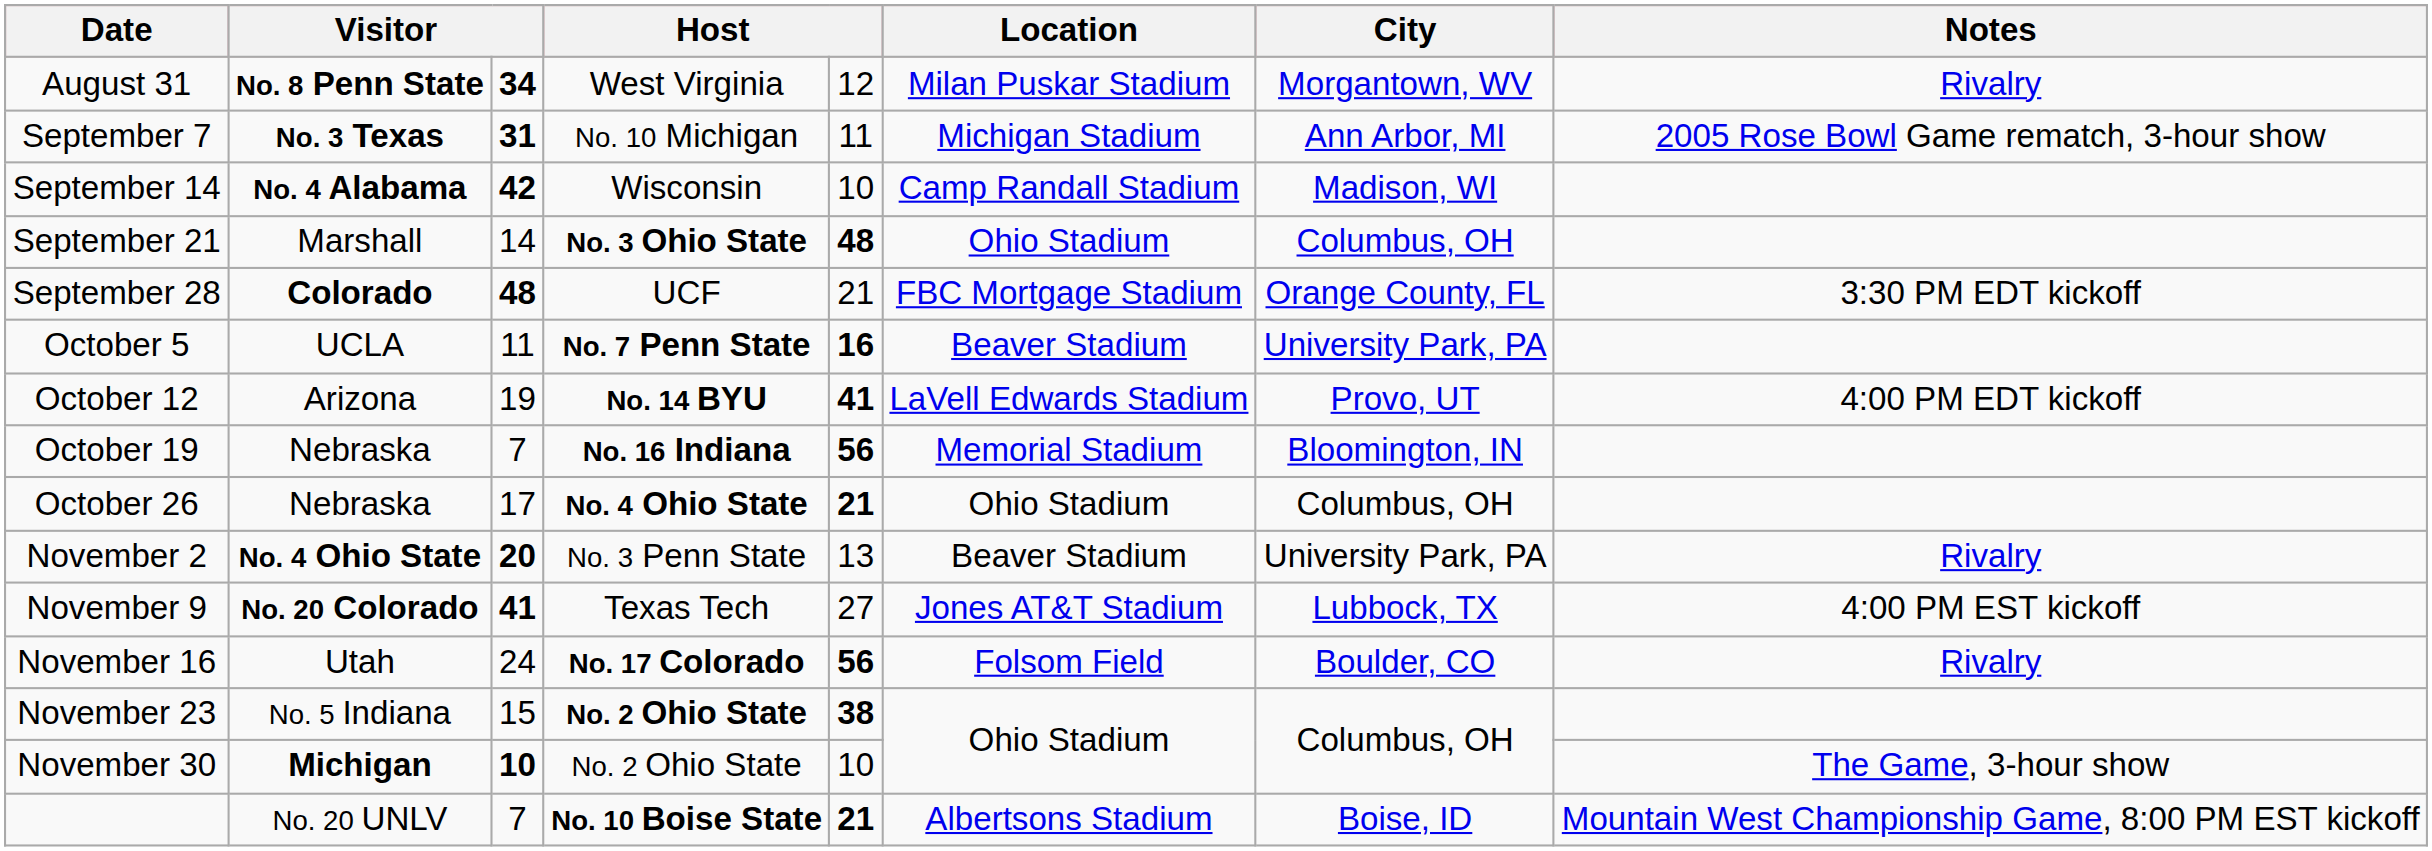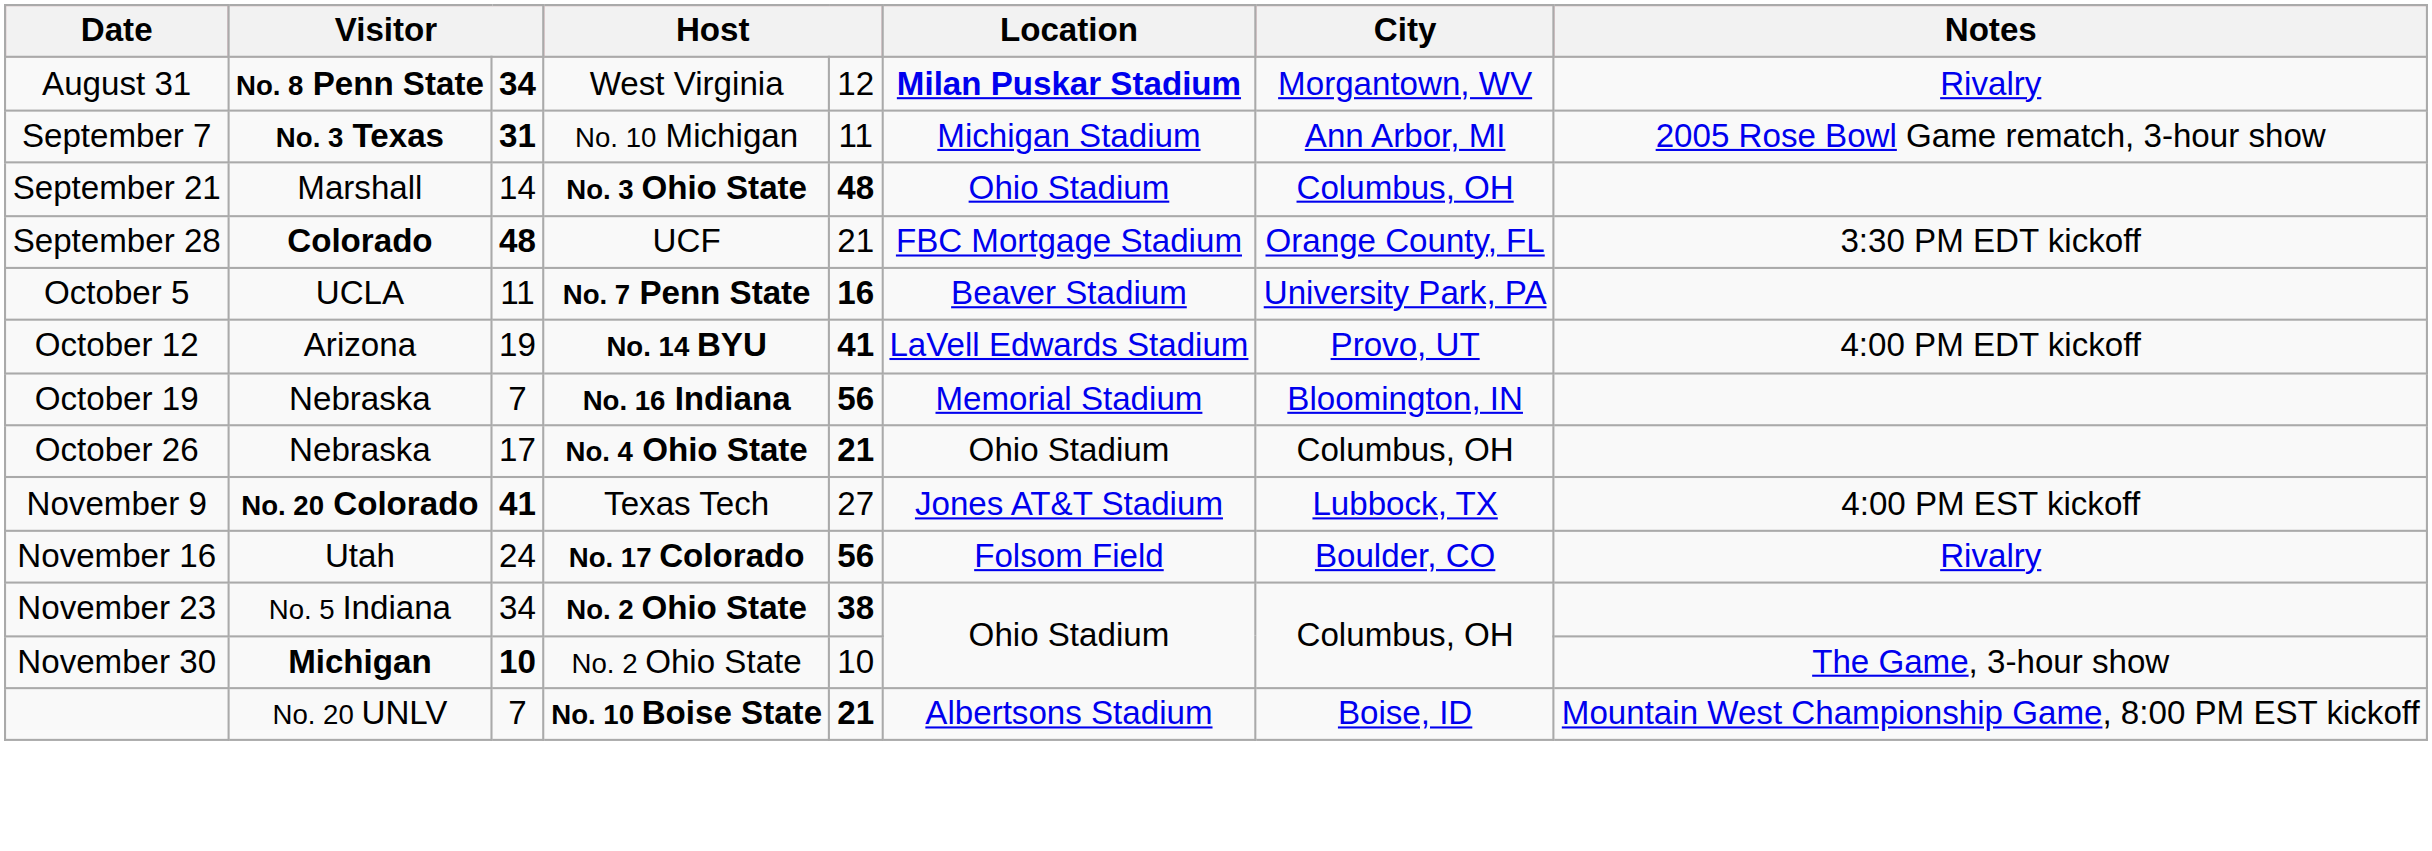(1069, 83) normal -> (1069, 83) bold
- row: (117, 188)
- row: (117, 556)
(518, 713) 15 -> (518, 608) 34
